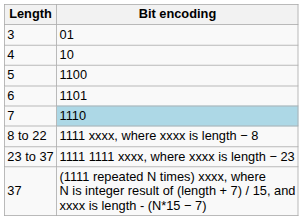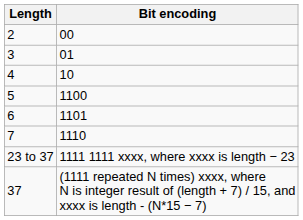+ row: (11, 34)
(73, 116) lightblue background -> (73, 136) no background
- row: (27, 136)
